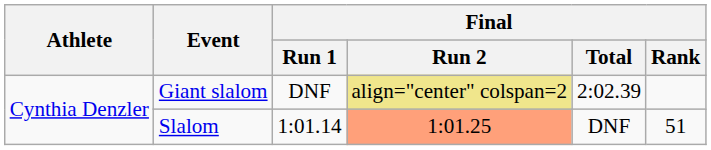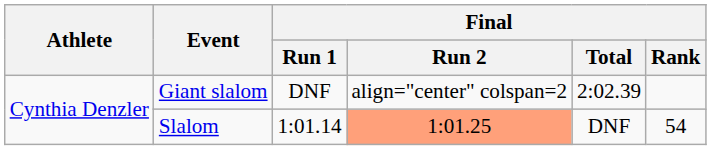(459, 92) khaki background -> (459, 92) no background
(676, 127) 51 -> (676, 127) 54
